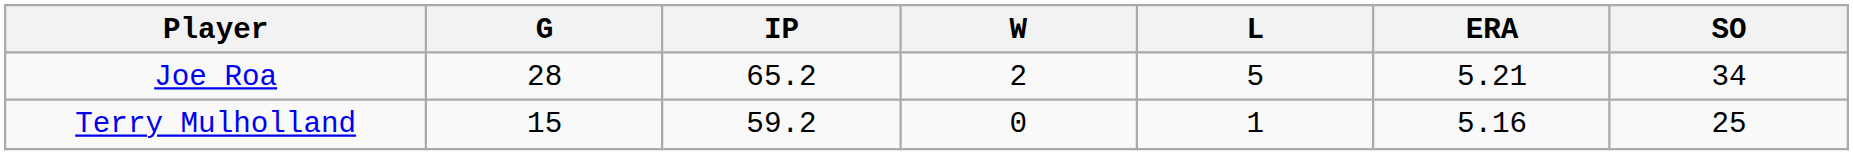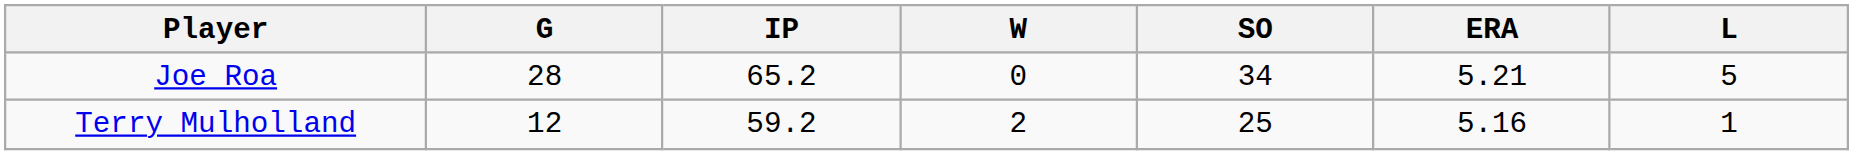columns swapped: (1255, 29) <-> (1729, 29)
(1018, 77) 2 -> (1018, 77) 0
(545, 124) 15 -> (545, 124) 12
(1018, 124) 0 -> (1018, 124) 2
